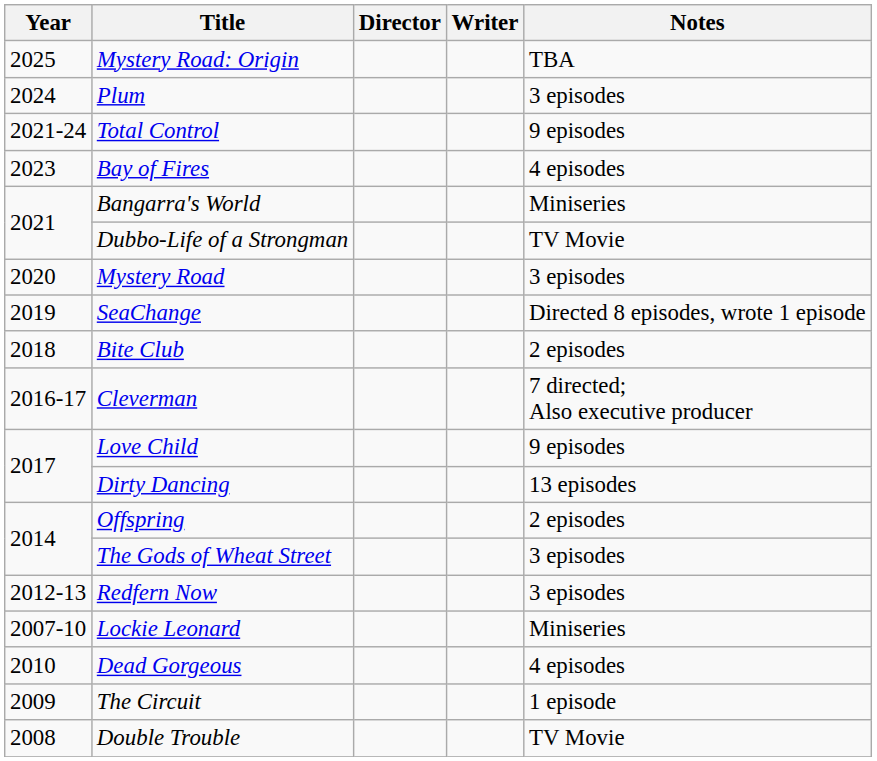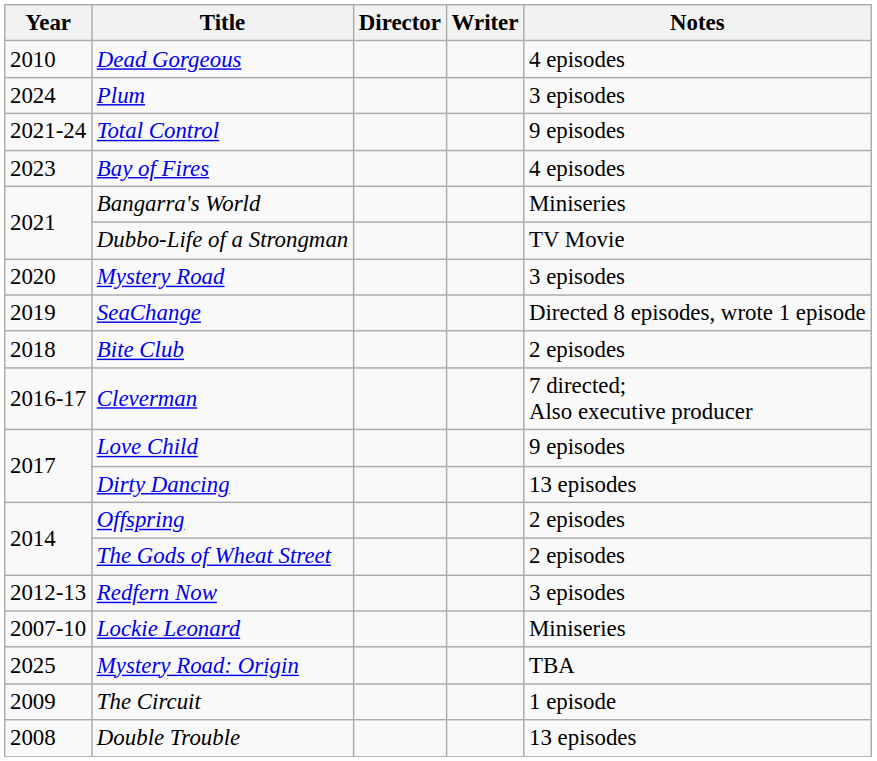rows swapped: (198, 58) <-> (169, 665)
(577, 556) 3 episodes -> (577, 556) 2 episodes
(577, 737) TV Movie -> (583, 737) 13 episodes
